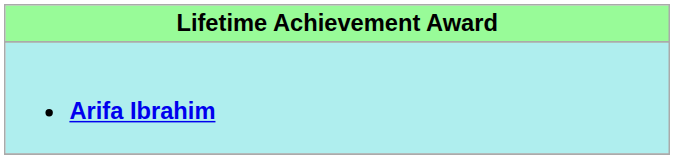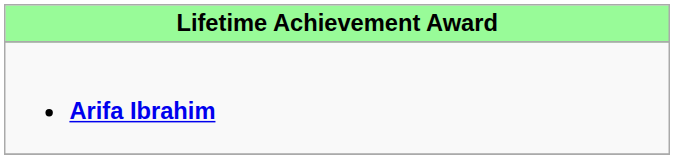(337, 111) paleturquoise background -> (337, 111) no background
